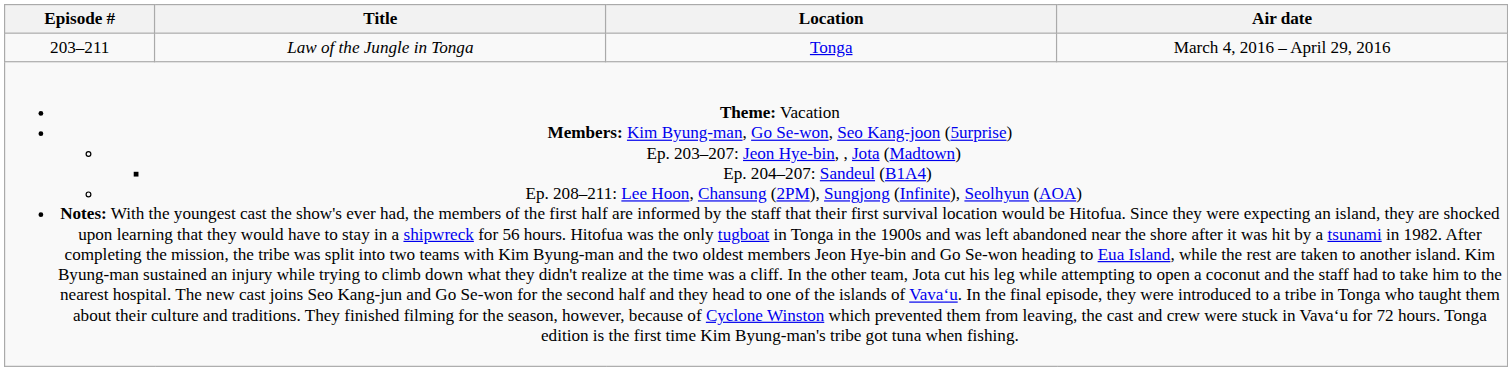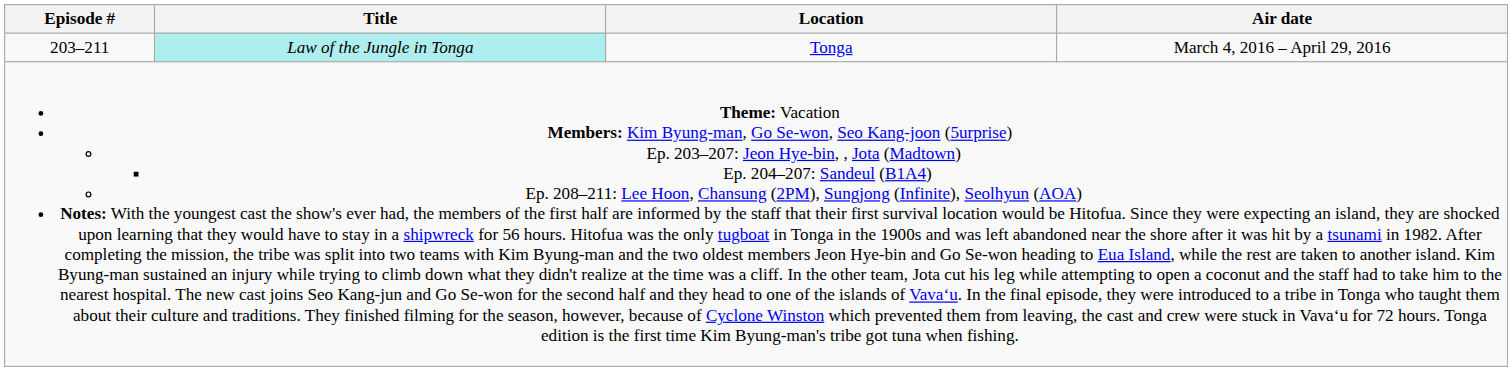(380, 47) no background -> (380, 47) paleturquoise background
